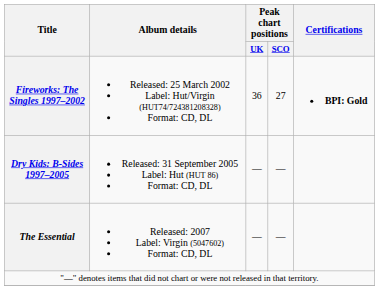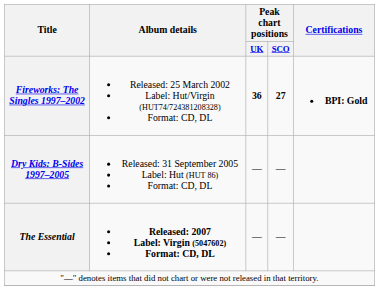(257, 95) normal -> (257, 95) bold
(281, 95) normal -> (281, 95) bold
(168, 243) normal -> (168, 243) bold
